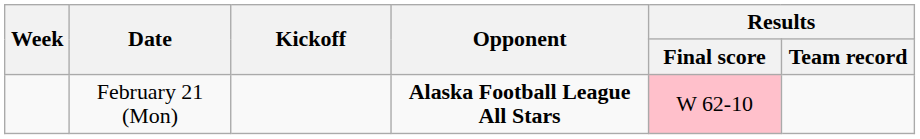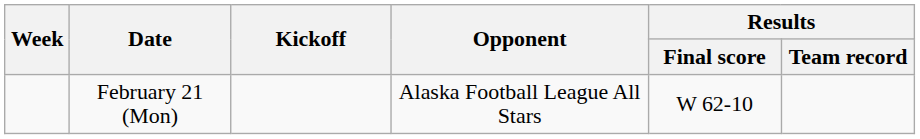(520, 103) bold -> (520, 103) normal
(715, 103) pink background -> (715, 103) no background
